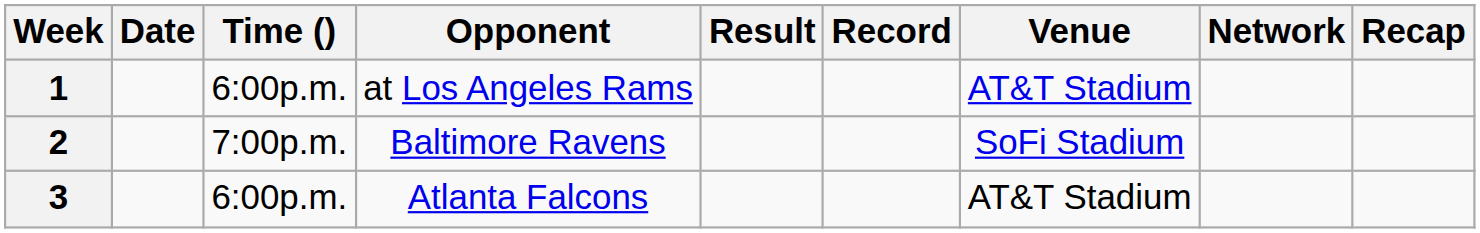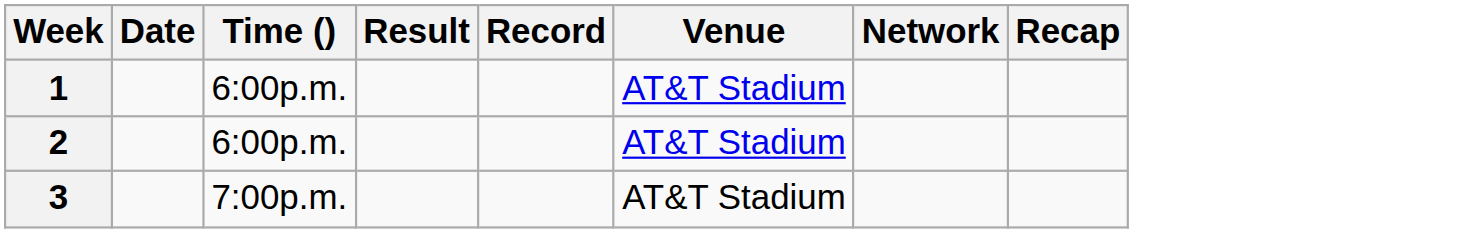- column: (528, 32)
(279, 142) 7:00p.m. -> (279, 142) 6:00p.m.
(1080, 142) SoFi Stadium -> (734, 142) AT&T Stadium
(279, 198) 6:00p.m. -> (279, 198) 7:00p.m.
